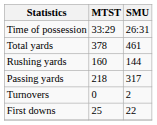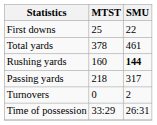rows swapped: (31, 111) <-> (47, 29)
(134, 62) normal -> (134, 62) bold
